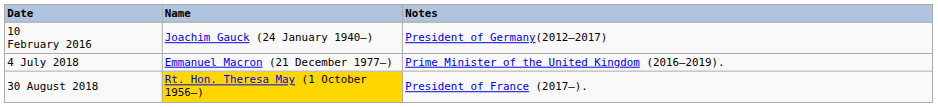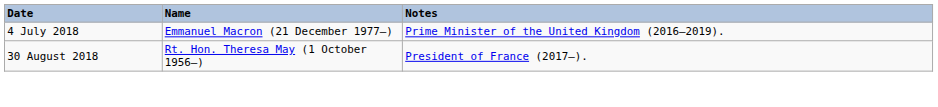- row: (50, 38)
(266, 87) gold background -> (266, 56) no background
